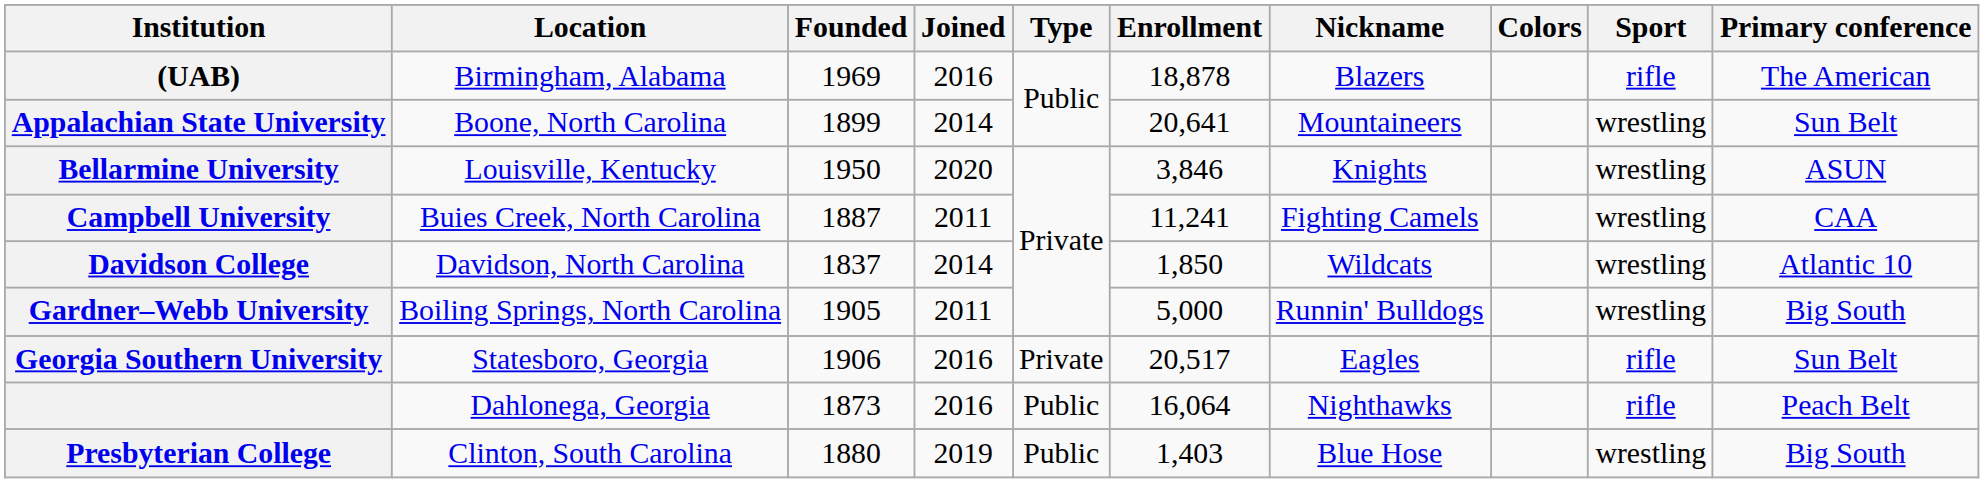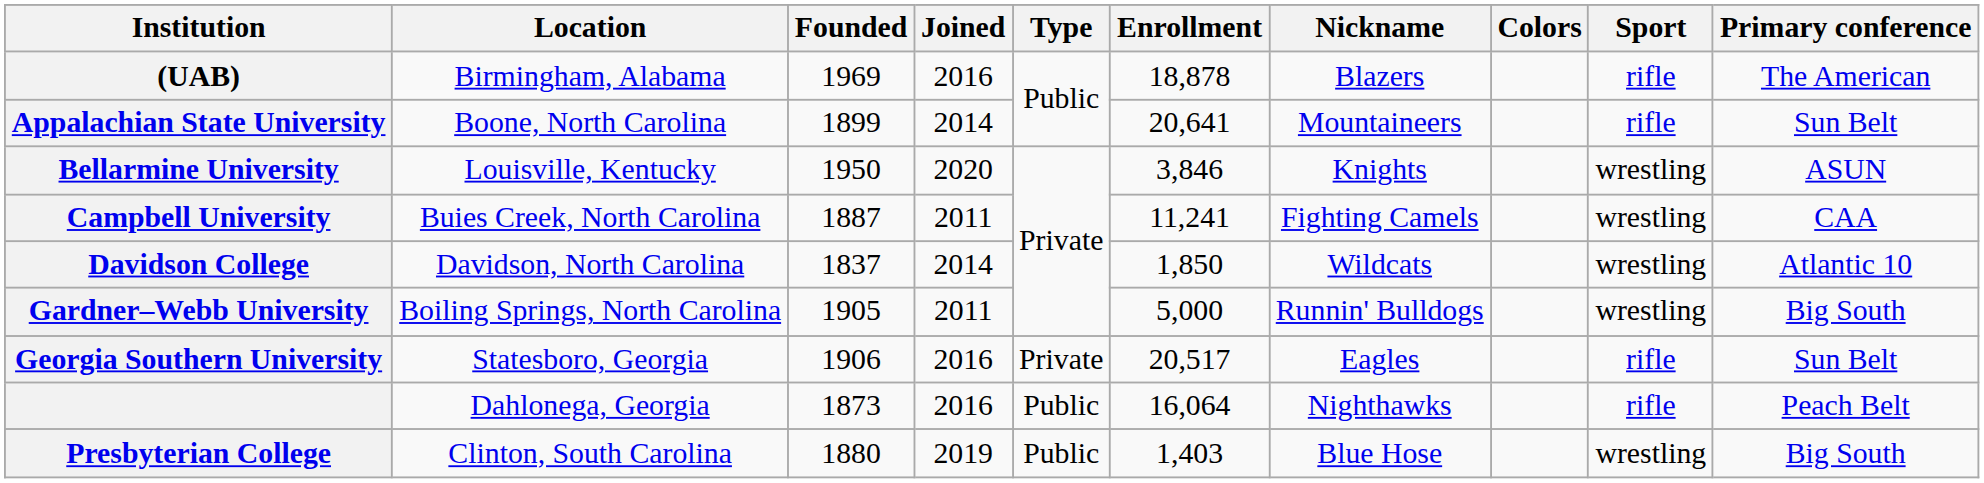(1651, 122) wrestling -> (1651, 122) rifle
